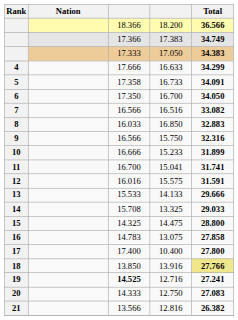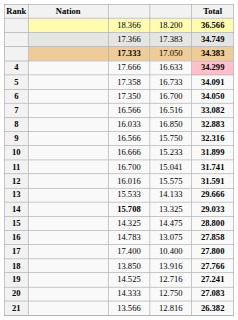(129, 53) normal -> (129, 53) bold
(213, 67) no background -> (213, 67) pink background
(129, 209) normal -> (129, 209) bold
(213, 265) khaki background -> (213, 265) no background
(129, 279) bold -> (129, 279) normal
